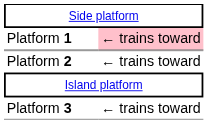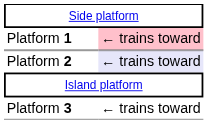(151, 61) no background -> (151, 61) lavender background
